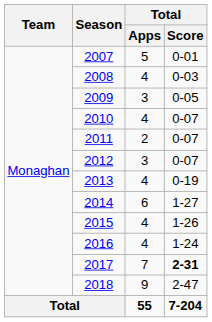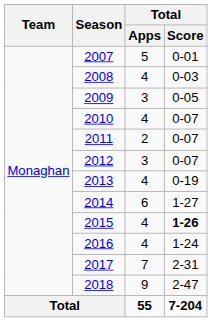(185, 222) normal -> (185, 222) bold
(185, 264) bold -> (185, 264) normal
